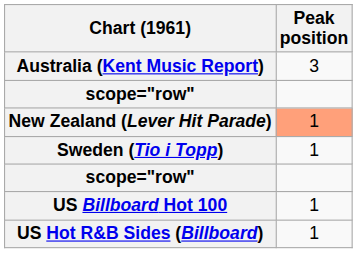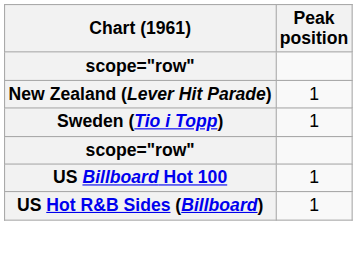- row: (140, 66)
(314, 121) lightsalmon background -> (314, 94) no background
